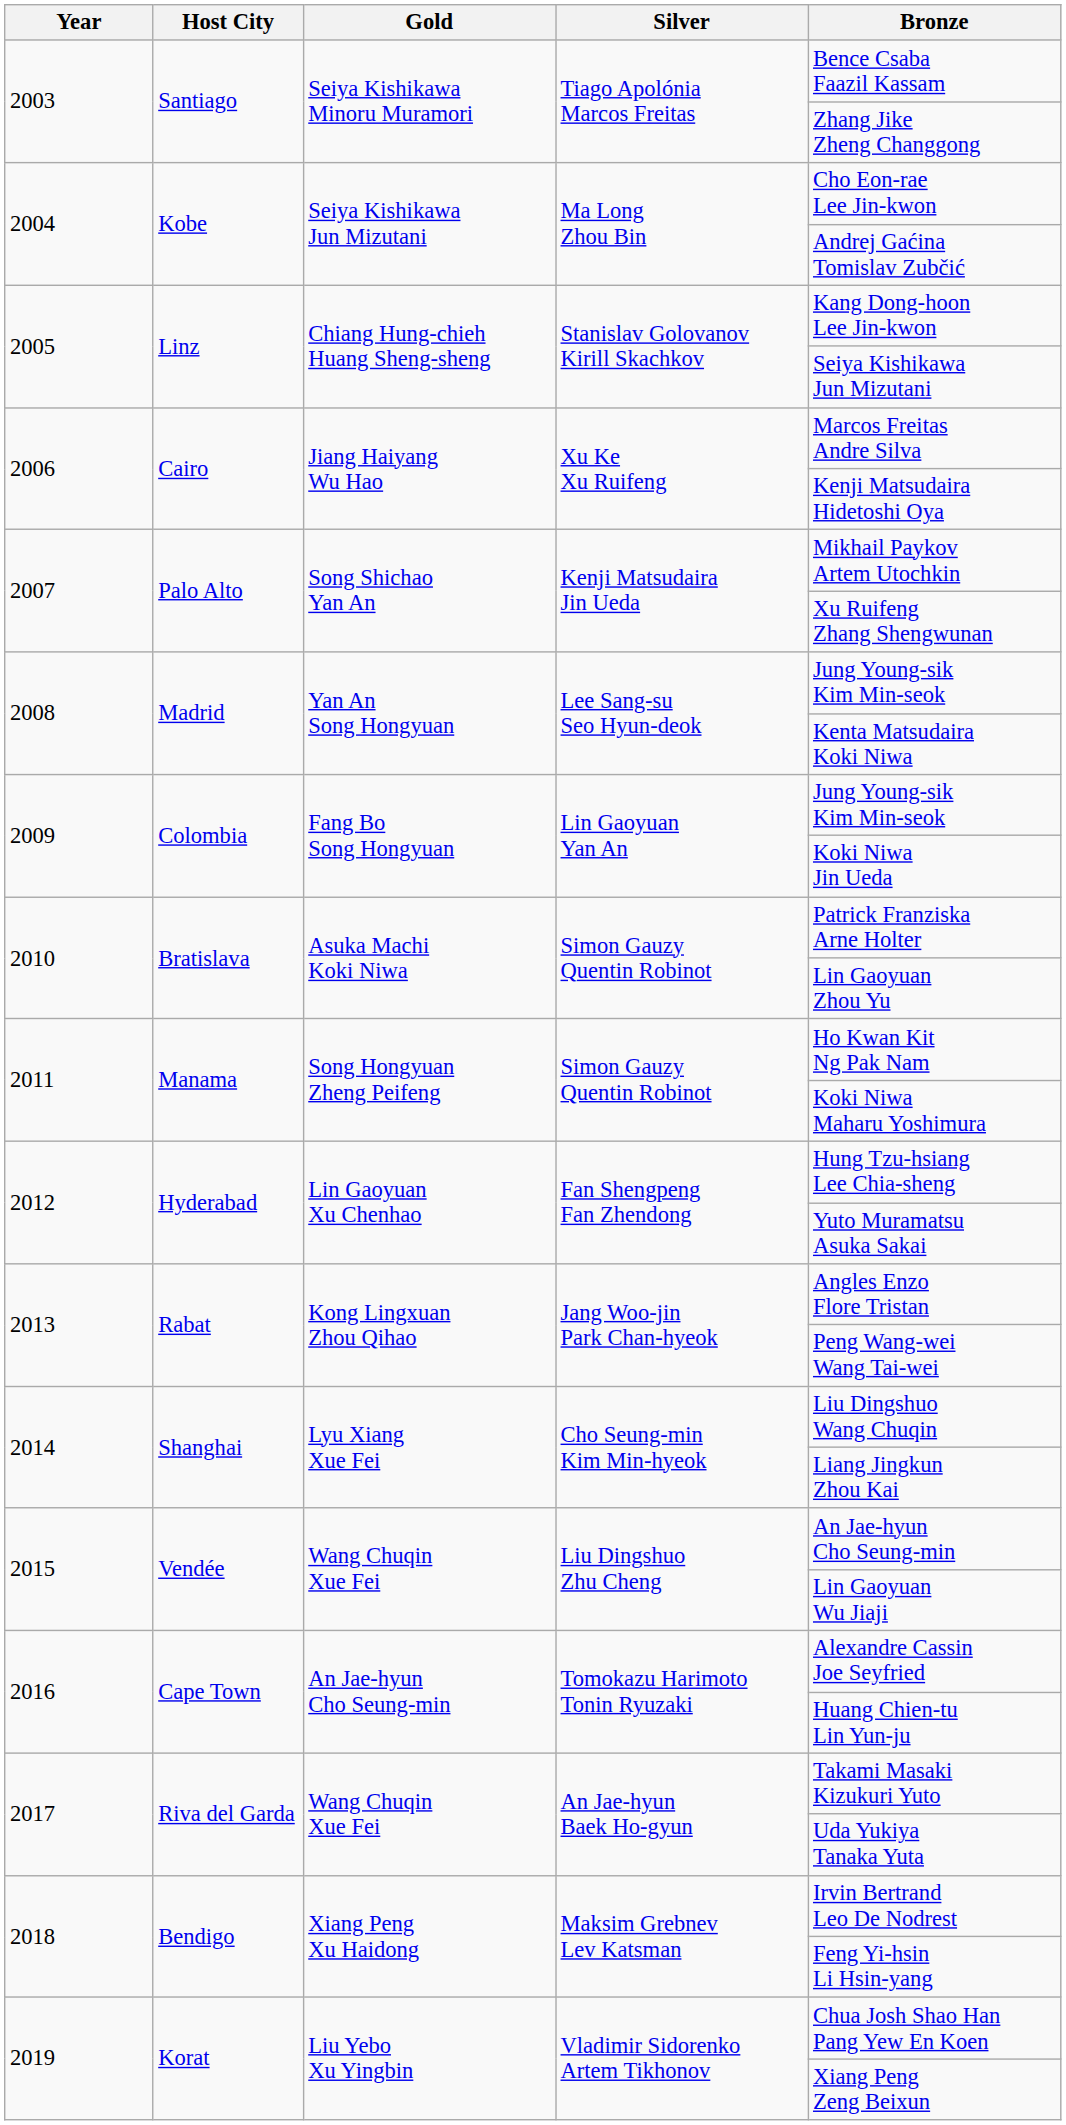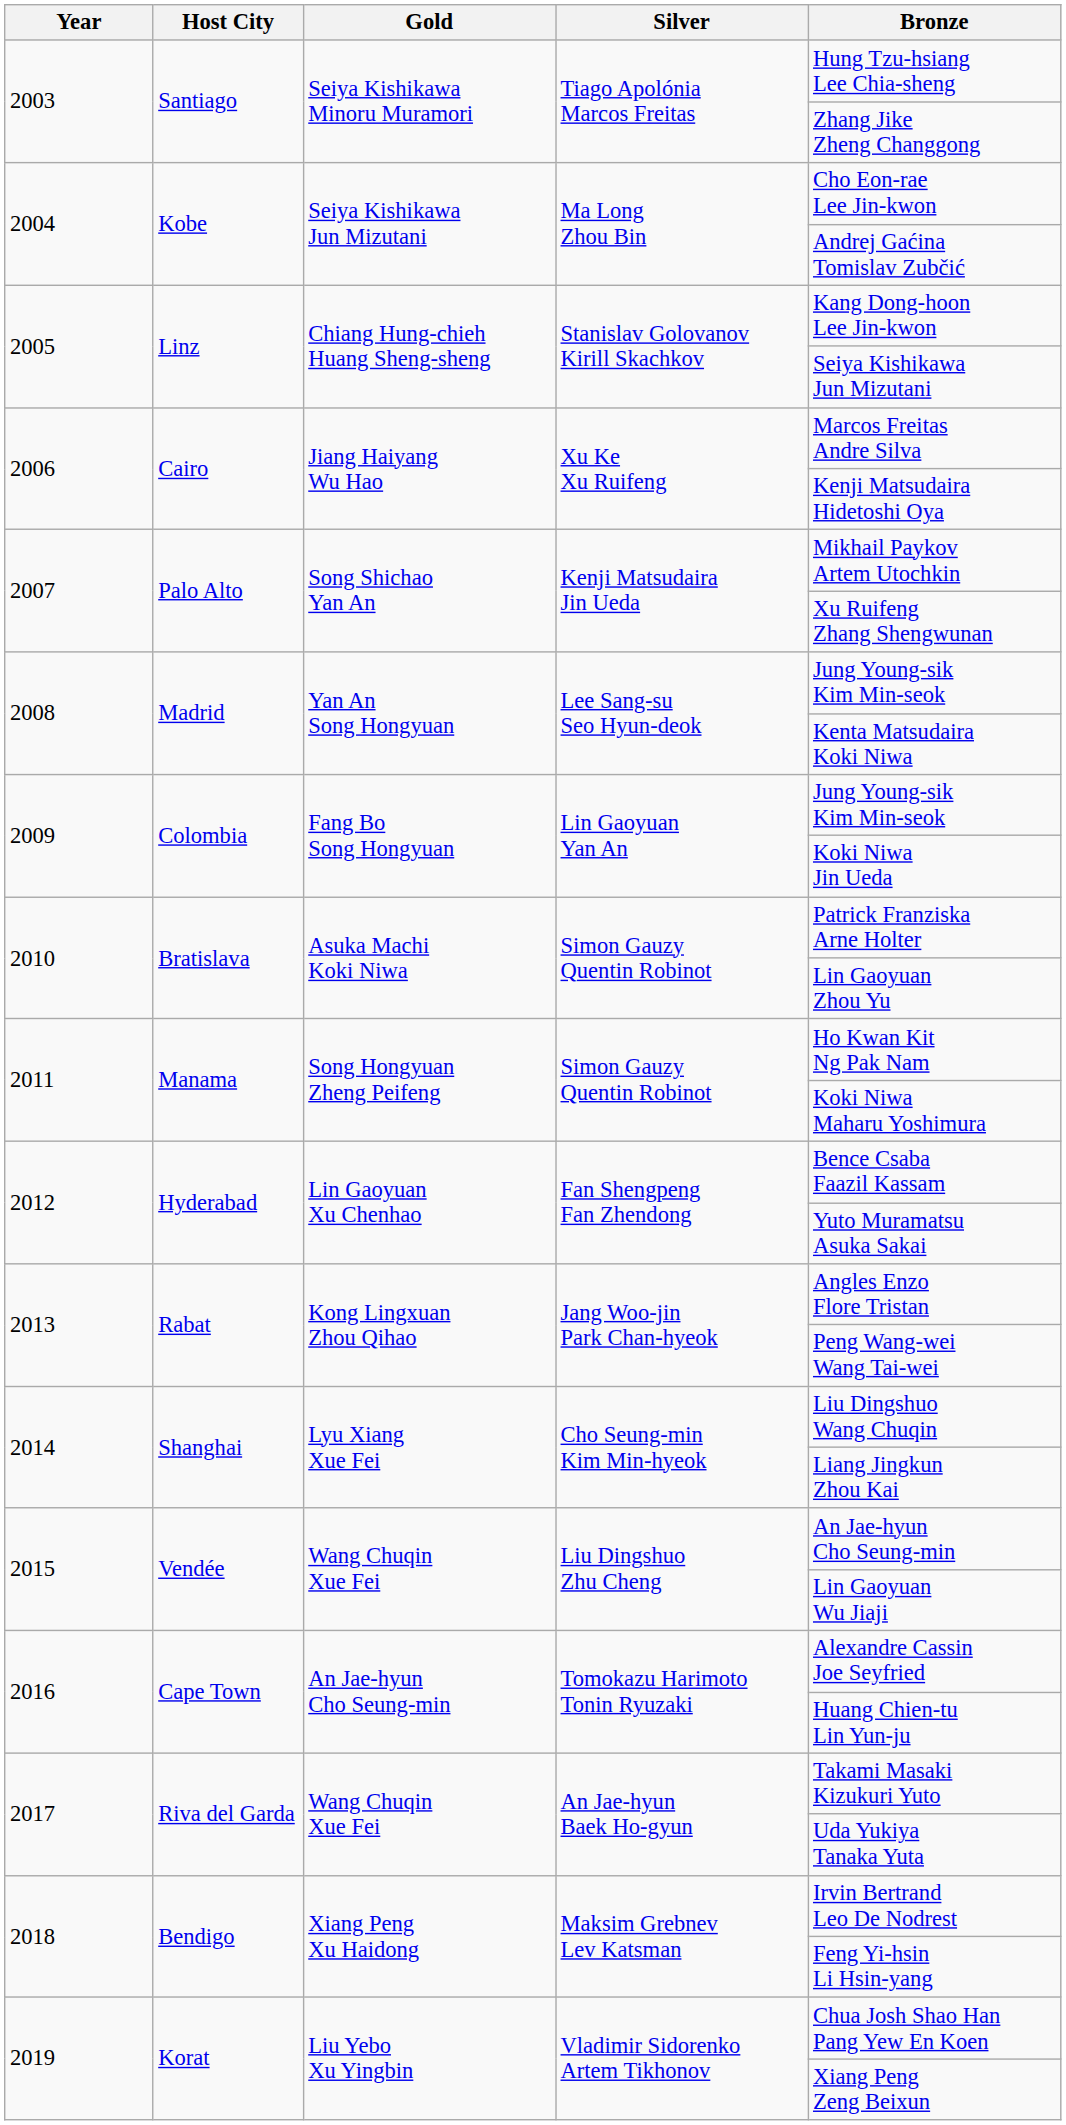(879, 70) Bence Csaba Faazil Kassam -> (891, 70) Hung Tzu-hsiang Lee Chia-sheng
(891, 1171) Hung Tzu-hsiang Lee Chia-sheng -> (879, 1171) Bence Csaba Faazil Kassam
